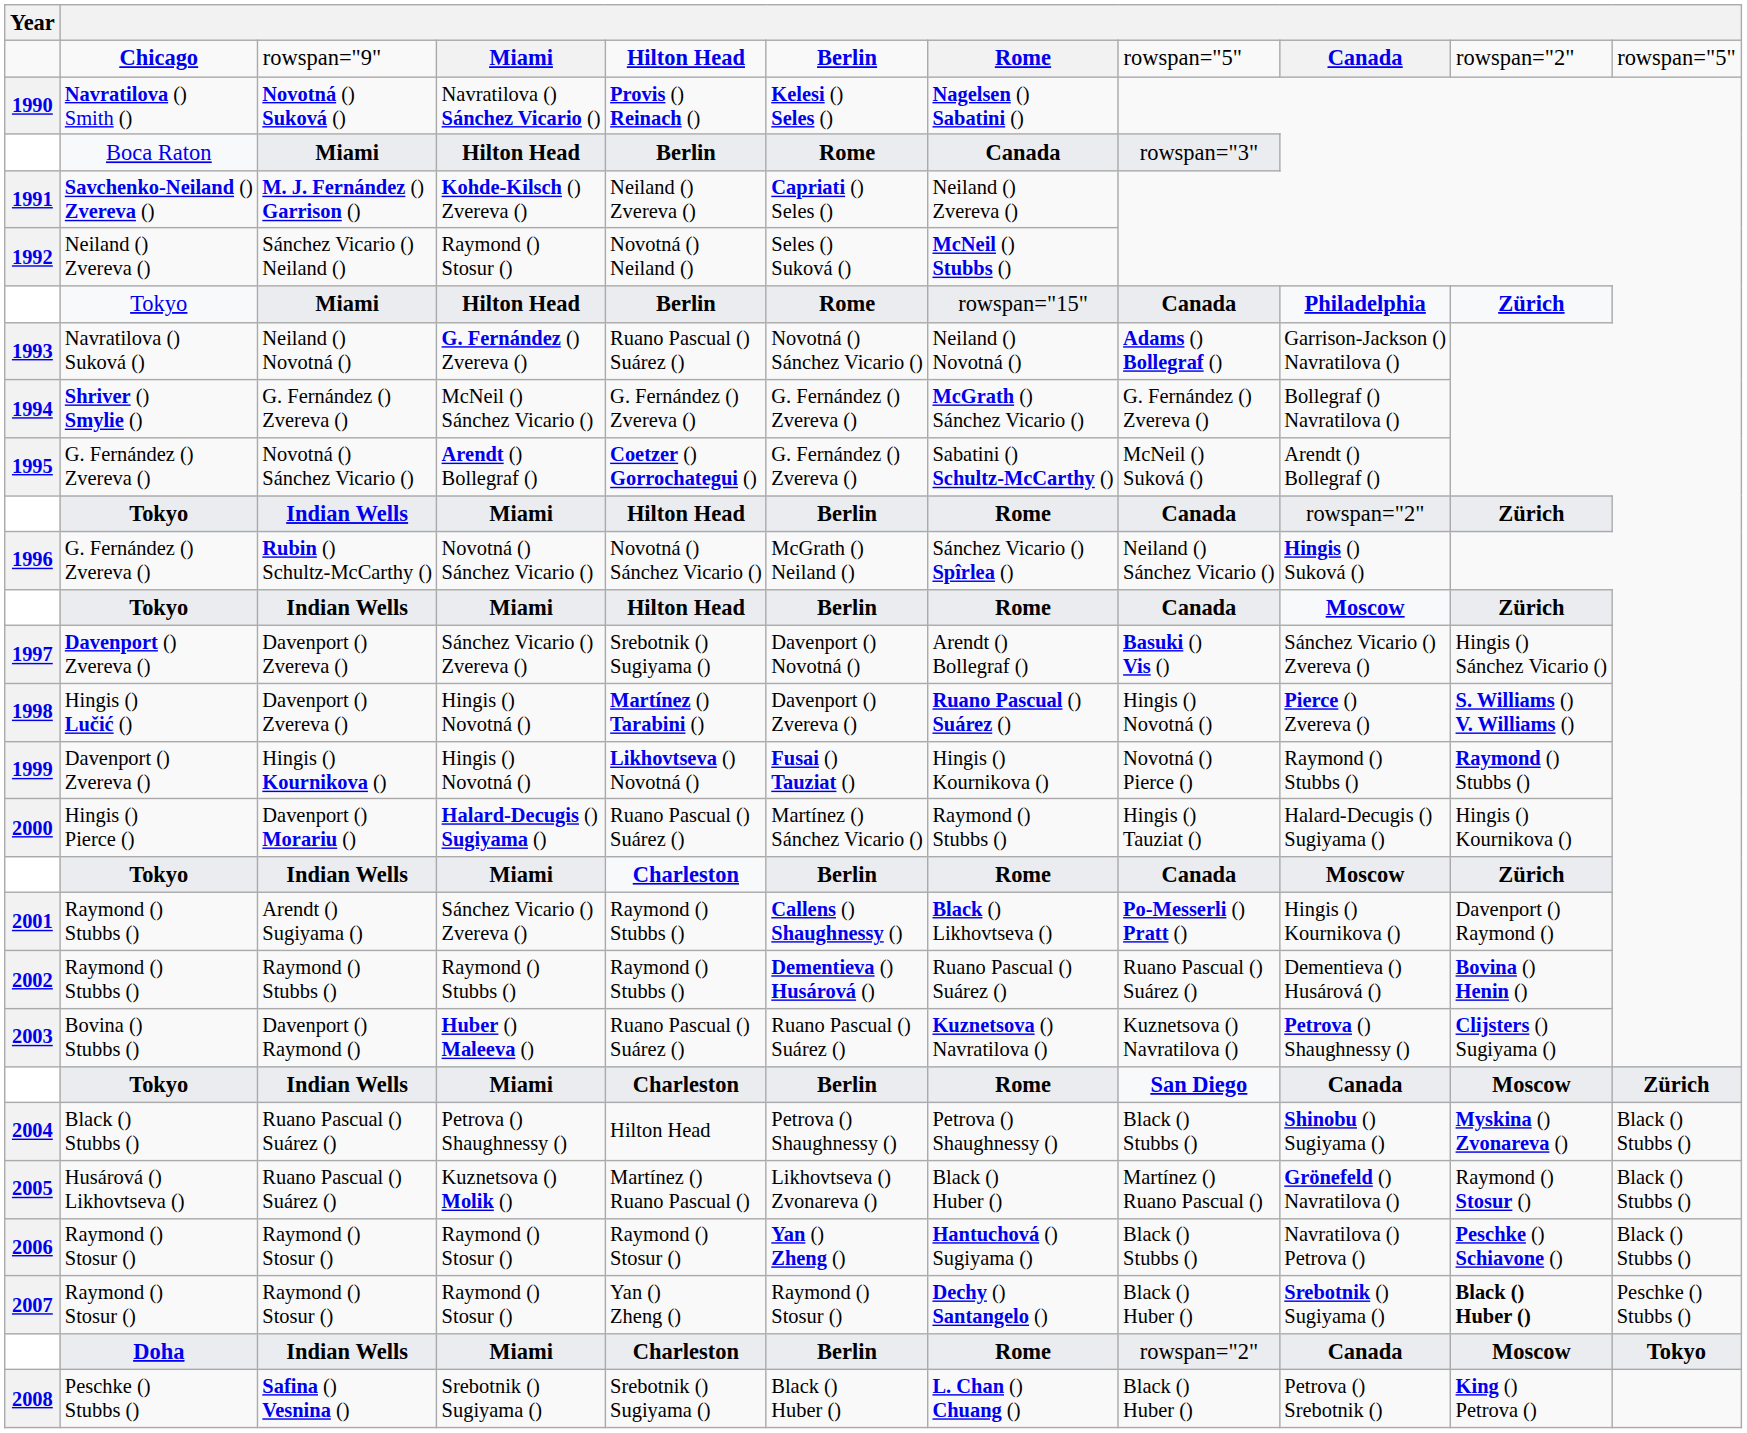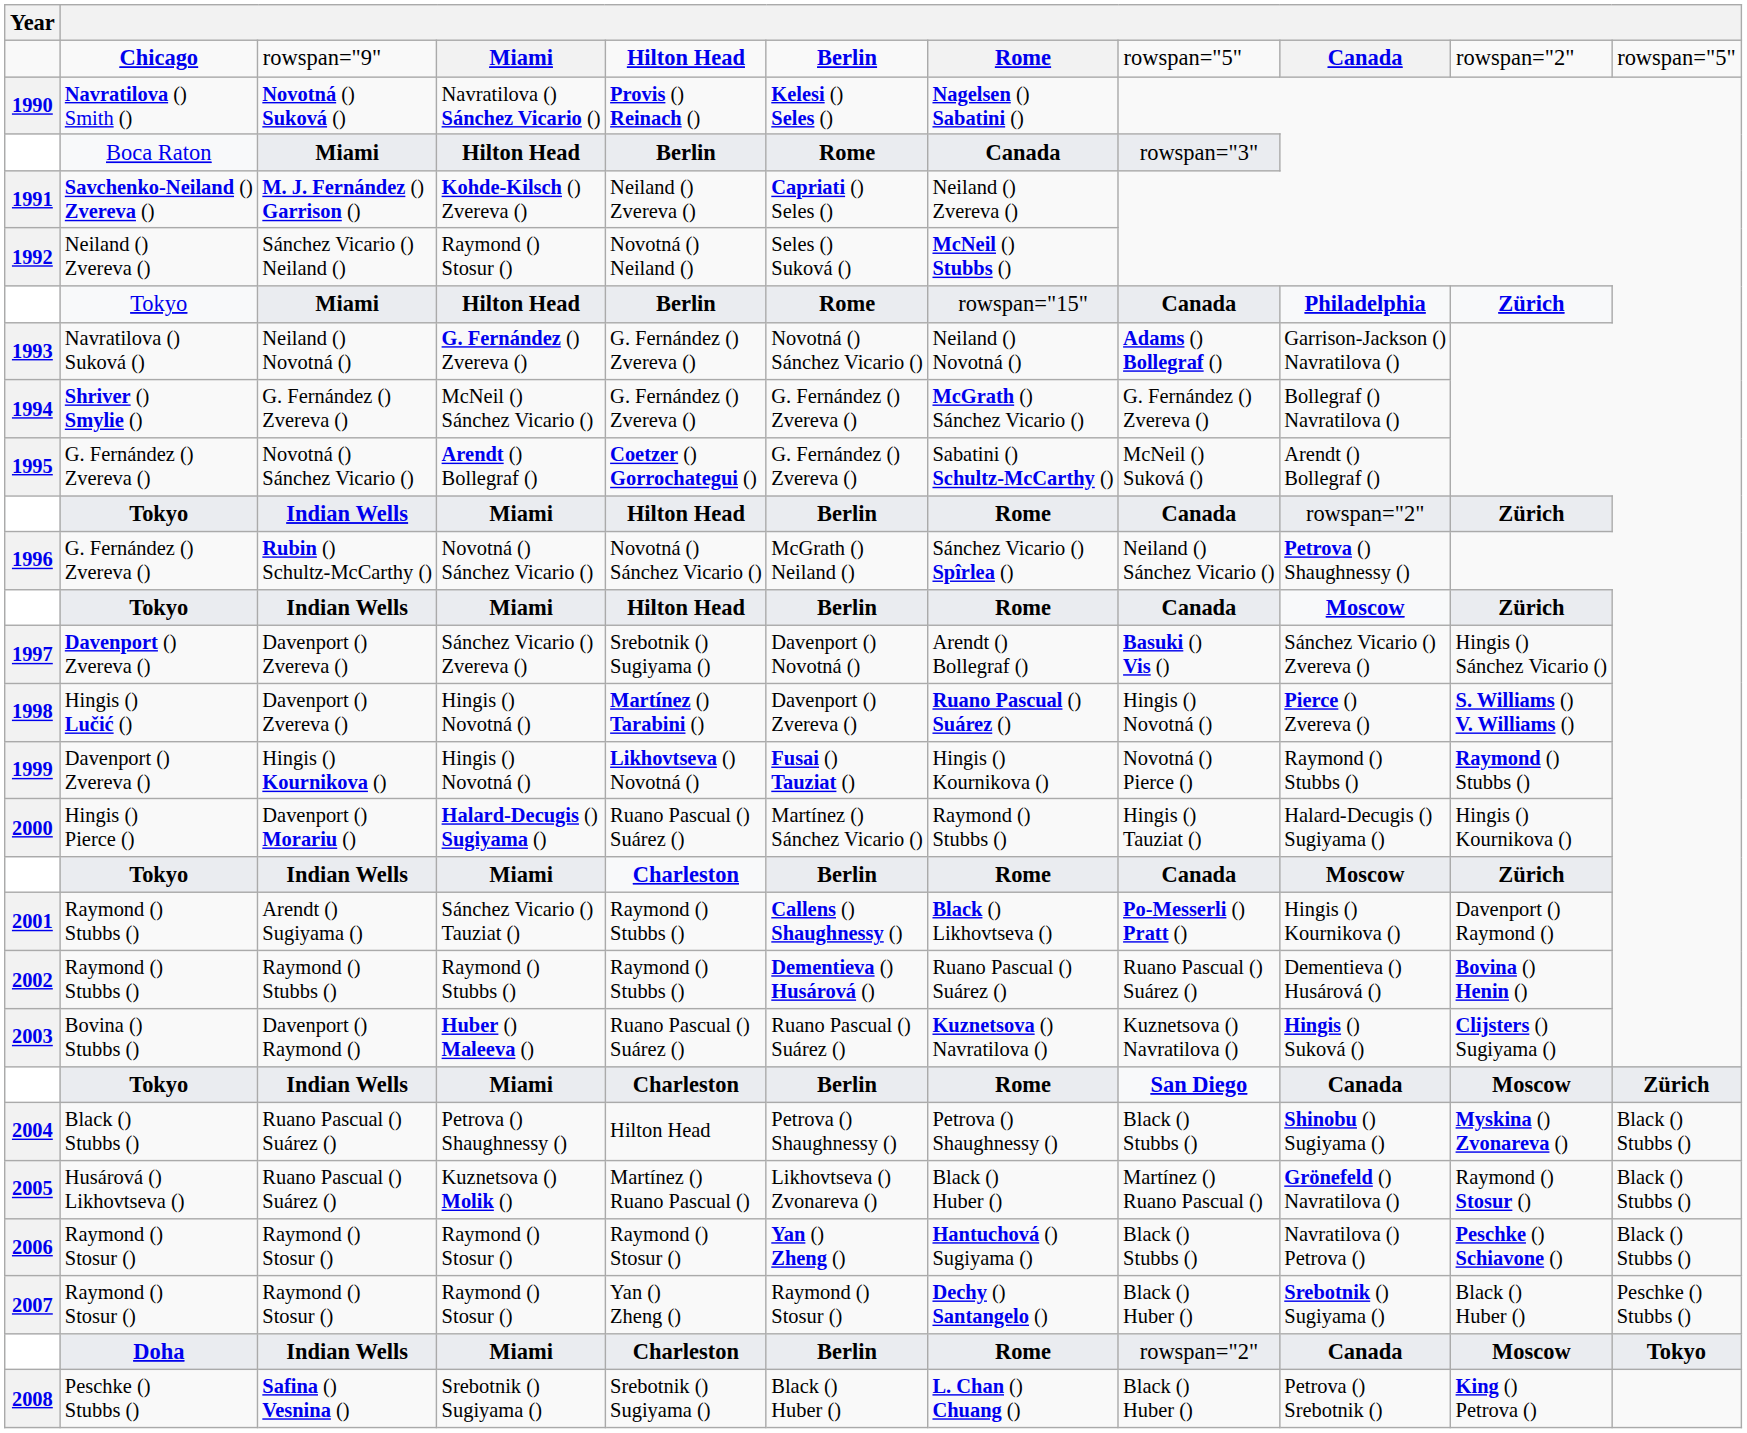(680, 351) Ruano Pascual () Suárez () -> (675, 351) G. Fernández () Zvereva ()
(1324, 560) Hingis () Suková () -> (1347, 560) Petrova () Shaughnessy ()
(517, 921) Sánchez Vicario () Zvereva () -> (517, 921) Sánchez Vicario () Tauziat ()
(1347, 1037) Petrova () Shaughnessy () -> (1324, 1037) Hingis () Suková ()
(1493, 1305) bold -> (1490, 1305) normal
